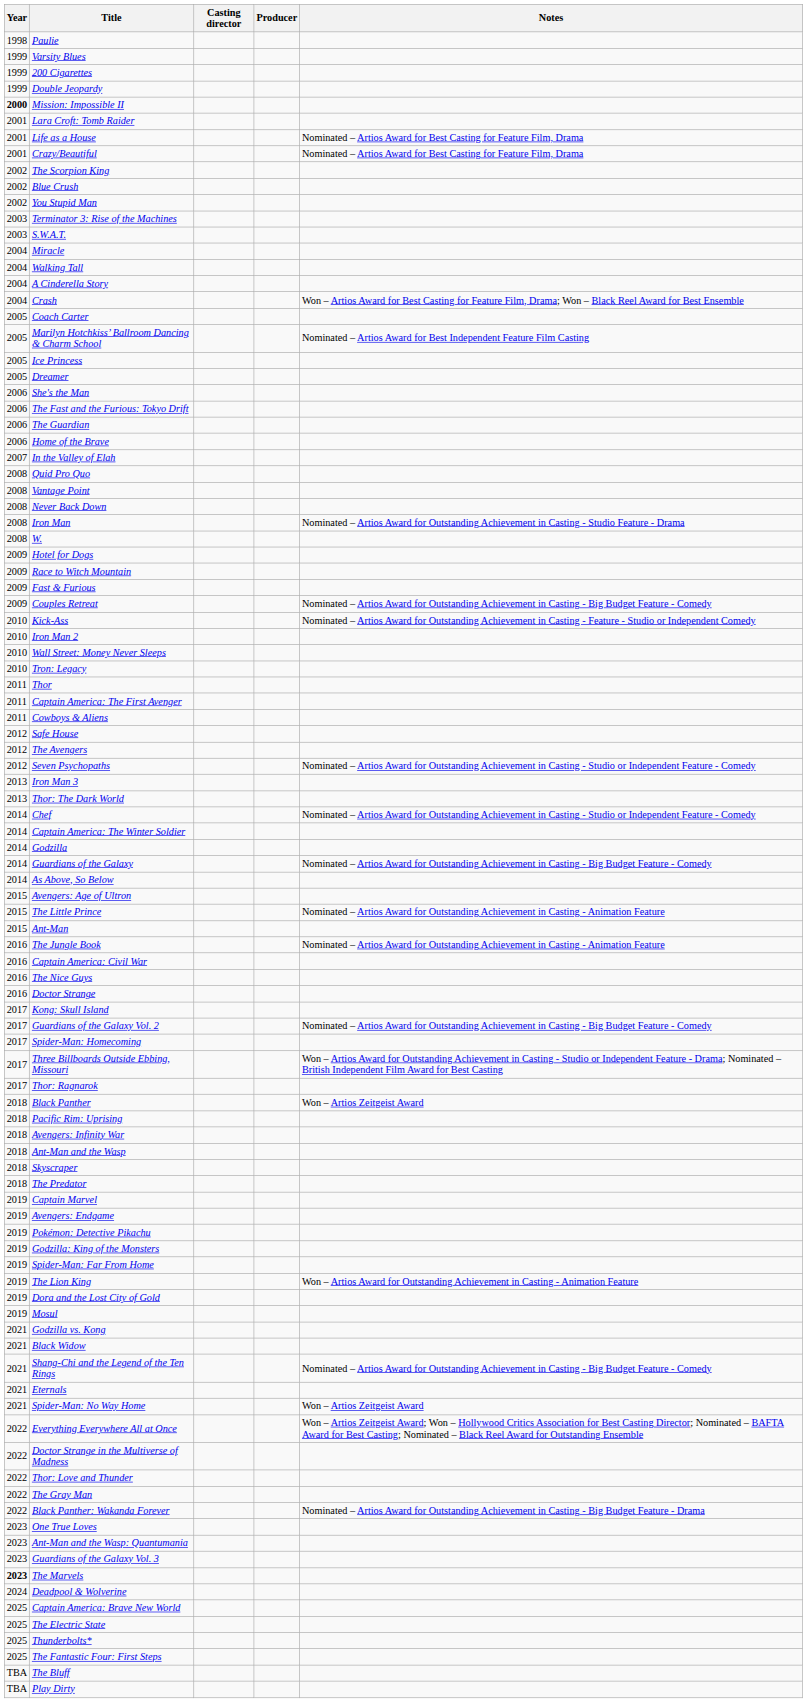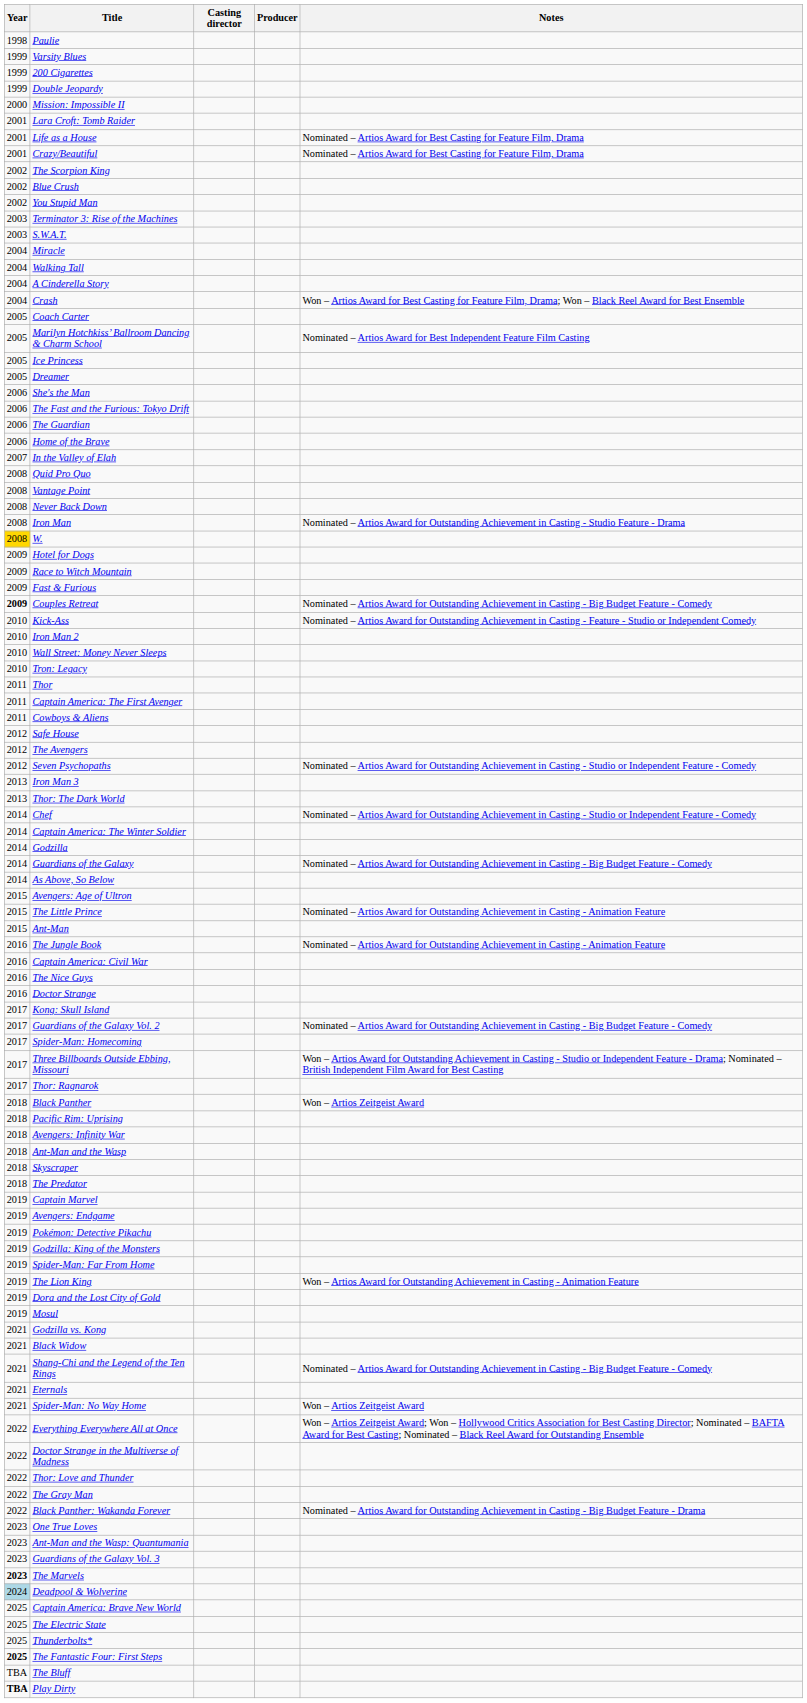(17, 105) bold -> (17, 105) normal
(17, 539) no background -> (17, 539) gold background
(17, 604) normal -> (17, 604) bold
(17, 1592) no background -> (17, 1592) lightblue background
(17, 1657) normal -> (17, 1657) bold
(17, 1689) normal -> (17, 1689) bold
